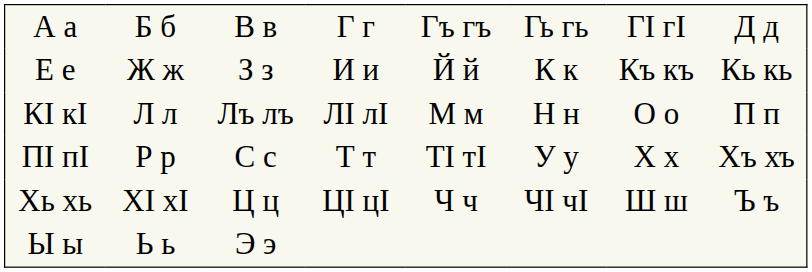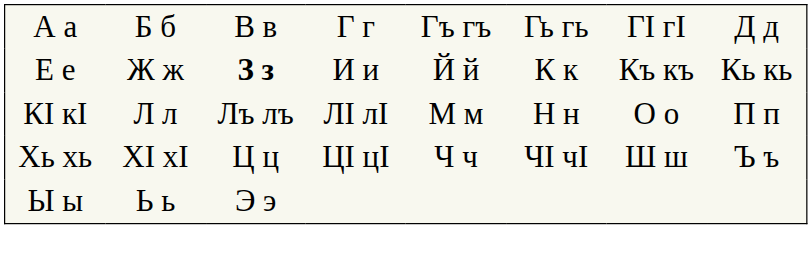(256, 70) normal -> (256, 70) bold
- row: (55, 157)
